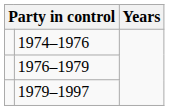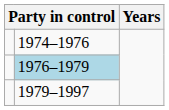(54, 67) no background -> (54, 67) lightblue background
